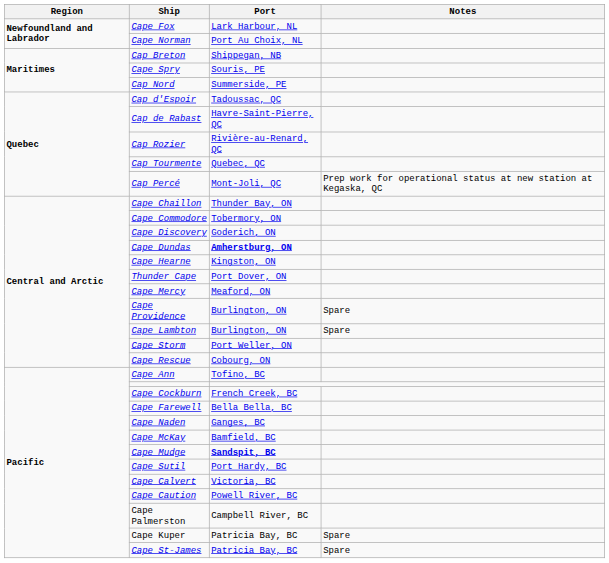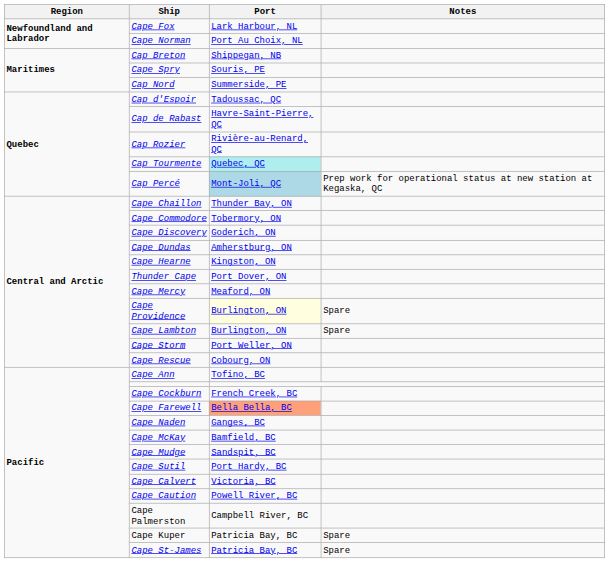(238, 164) no background -> (238, 164) paleturquoise background
(246, 184) no background -> (246, 184) lightblue background
(252, 247) bold -> (252, 247) normal
(249, 311) no background -> (249, 311) lightyellow background
(252, 408) no background -> (252, 408) lightsalmon background
(243, 452) bold -> (243, 452) normal
